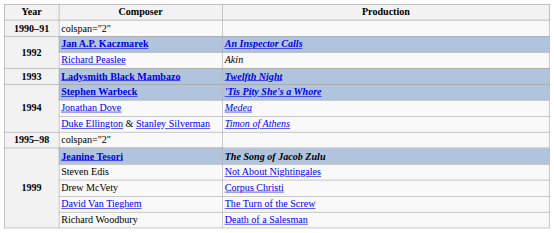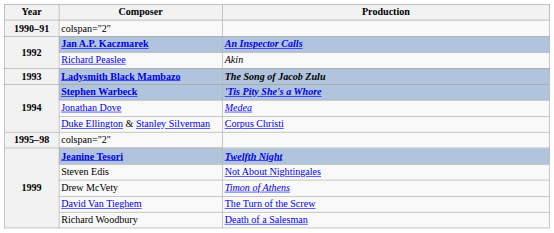(253, 76) Twelfth Night -> (275, 76) The Song of Jacob Zulu
(257, 124) Timon of Athens -> (254, 124) Corpus Christi
(275, 156) The Song of Jacob Zulu -> (253, 156) Twelfth Night
(254, 188) Corpus Christi -> (257, 188) Timon of Athens
